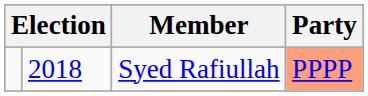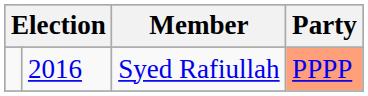(55, 68) 2018 -> (55, 68) 2016
